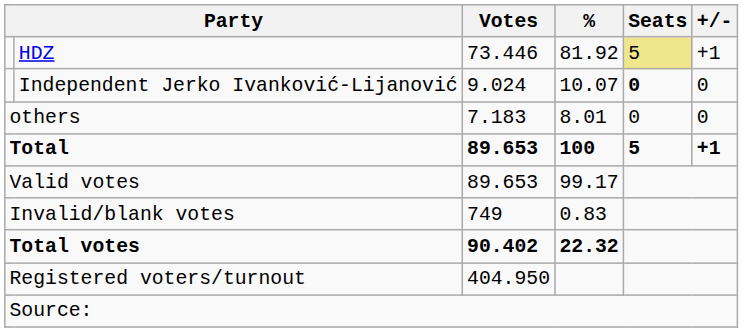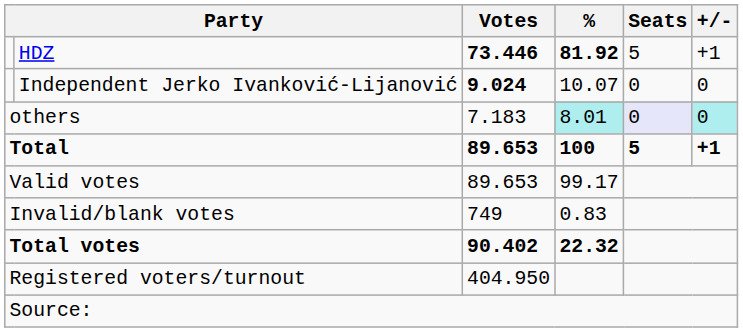(503, 53) normal -> (503, 53) bold
(589, 53) normal -> (589, 53) bold
(634, 53) khaki background -> (634, 53) no background
(497, 85) normal -> (497, 85) bold
(634, 85) bold -> (634, 85) normal
(583, 117) no background -> (583, 117) paleturquoise background
(634, 117) no background -> (634, 117) lavender background
(703, 117) no background -> (703, 117) paleturquoise background
